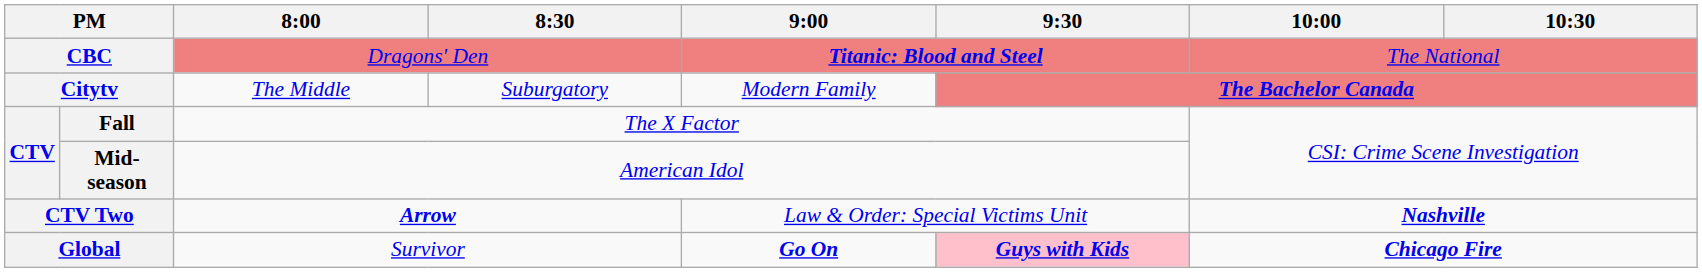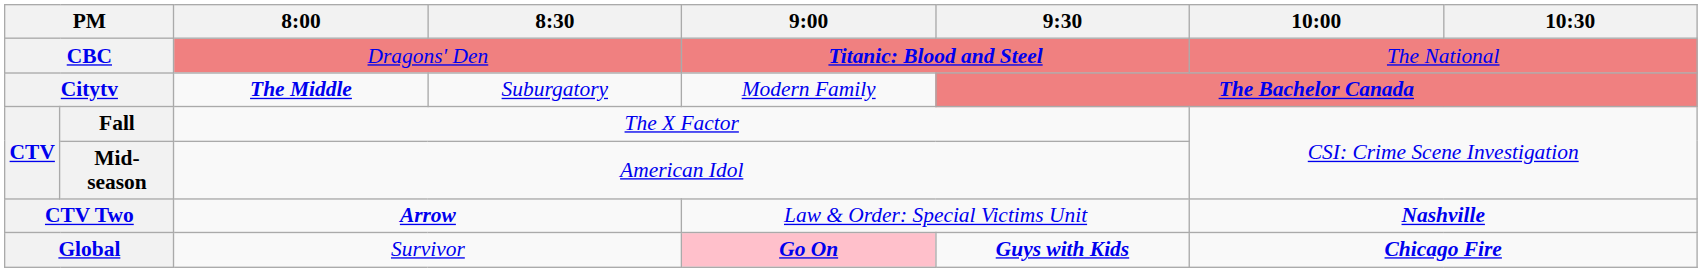(301, 89) normal -> (301, 89) bold
(809, 249) no background -> (809, 249) pink background
(1062, 249) pink background -> (1062, 249) no background
